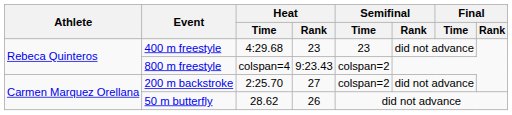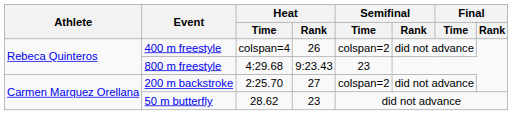(264, 48) 4:29.68 -> (264, 48) colspan=4
(314, 48) 23 -> (314, 48) 26
(364, 48) 23 -> (364, 48) colspan=2
(264, 66) colspan=4 -> (264, 66) 4:29.68
(364, 66) colspan=2 -> (364, 66) 23
(314, 101) 26 -> (314, 101) 23
